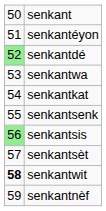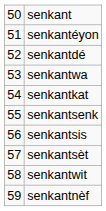(14, 55) lightgreen background -> (14, 55) no background
(14, 135) lightgreen background -> (14, 135) no background
(14, 175) bold -> (14, 175) normal
